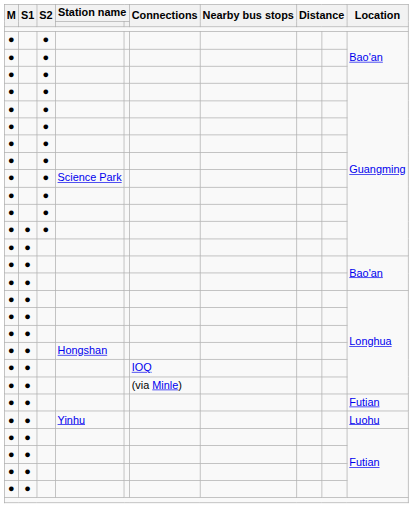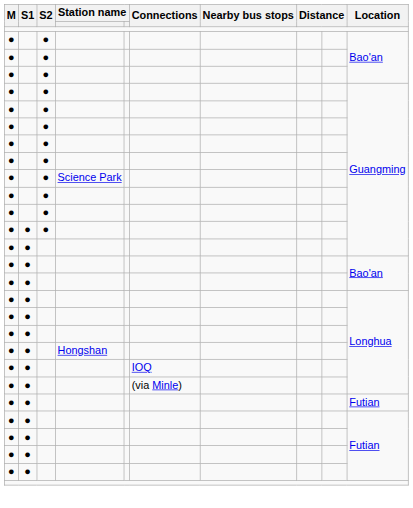- row: (11, 420)
